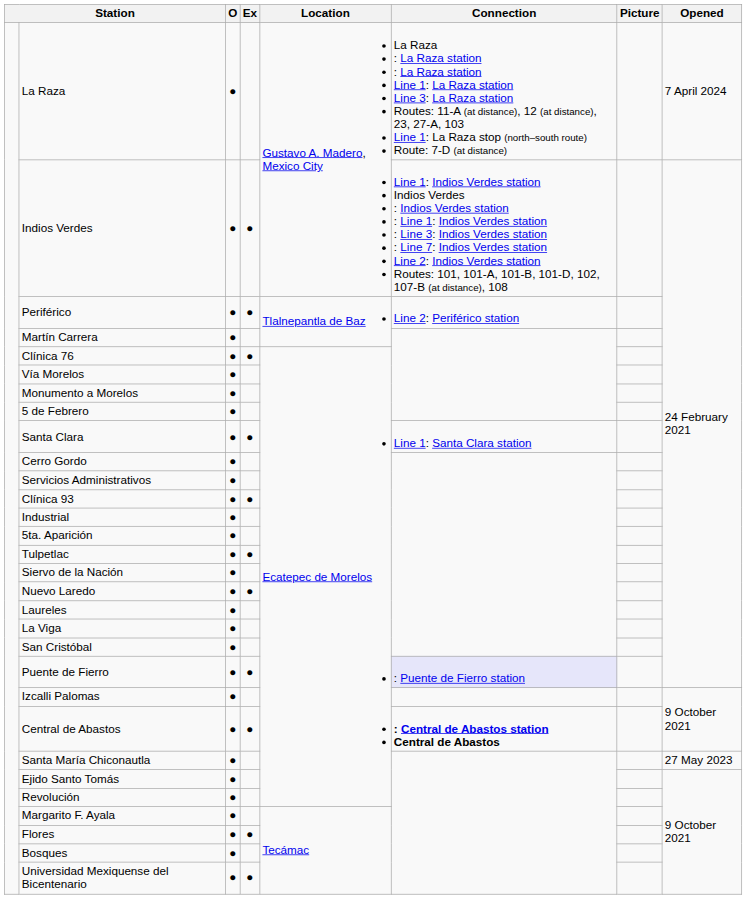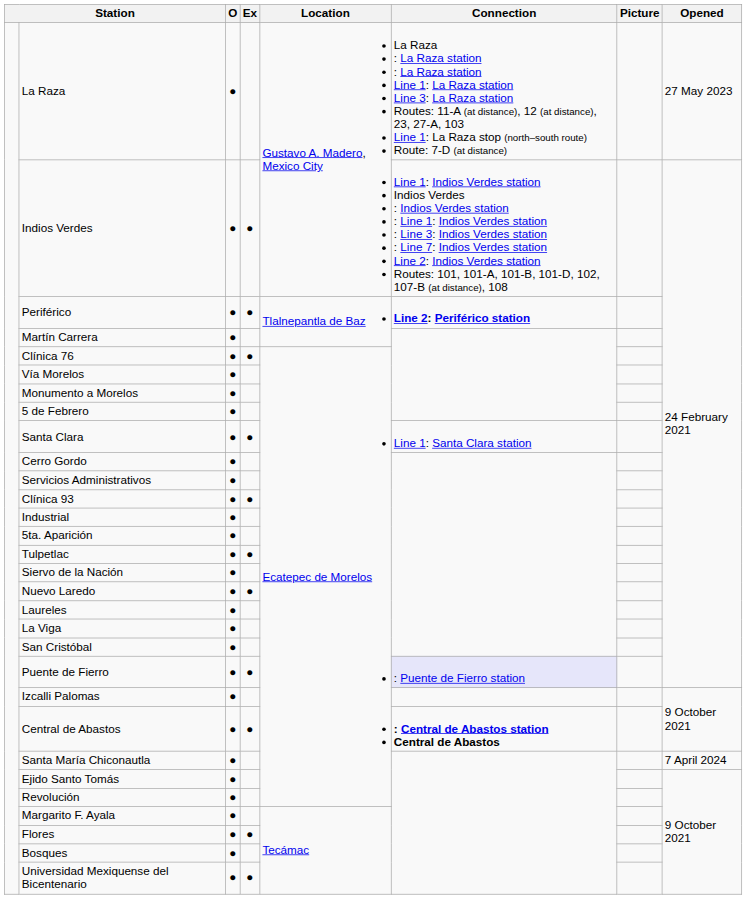(696, 91) 7 April 2024 -> (699, 91) 27 May 2023
(504, 319) normal -> (504, 319) bold
(699, 760) 27 May 2023 -> (696, 760) 7 April 2024
